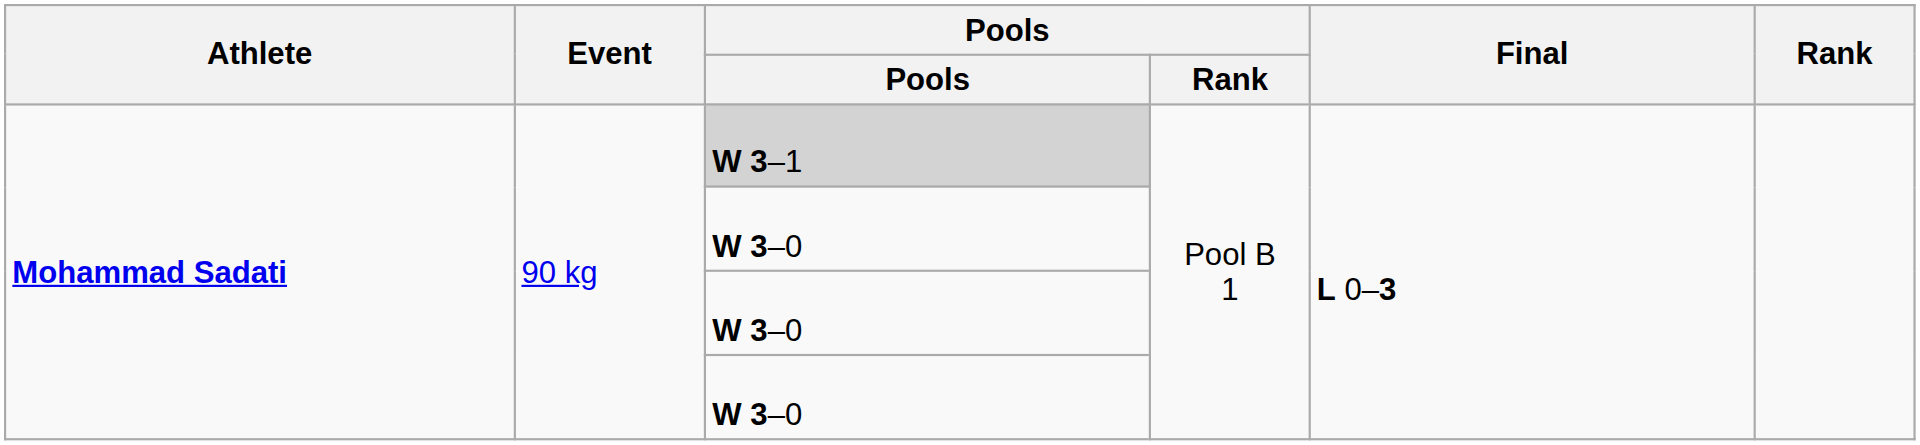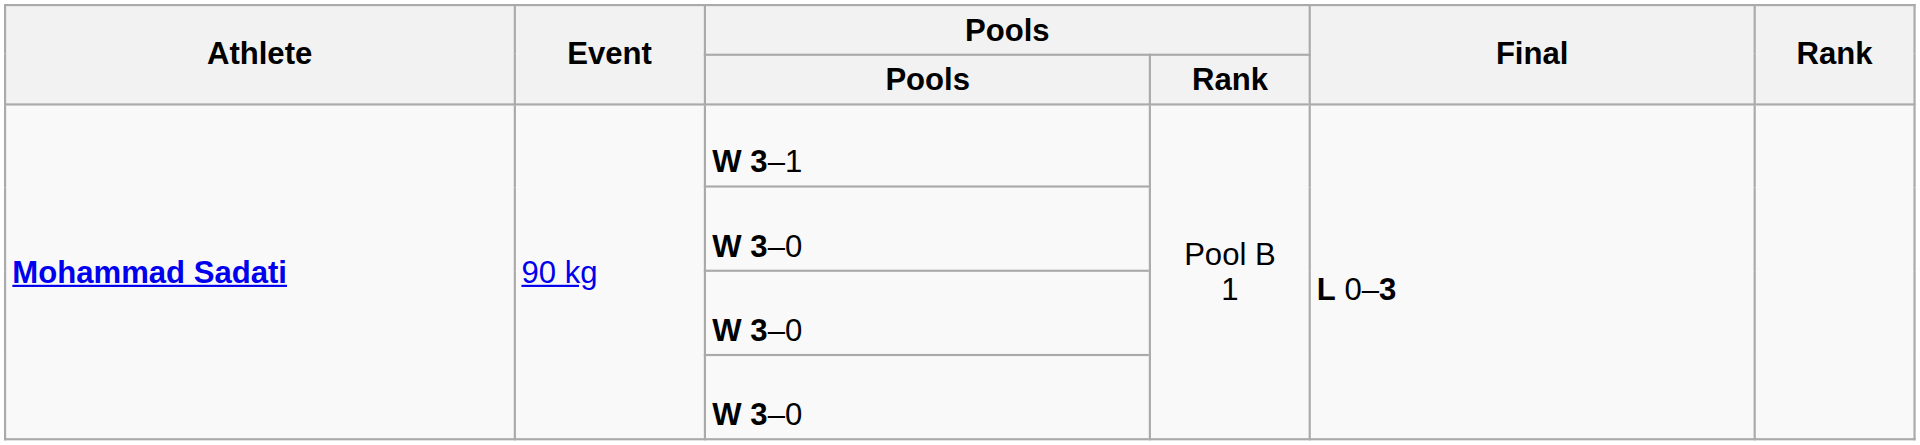(757, 163) lightgrey background -> (757, 163) no background
